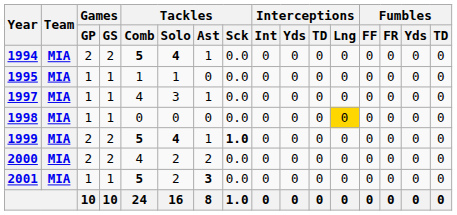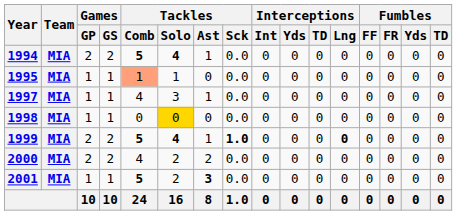(139, 76) no background -> (139, 76) lightsalmon background
(176, 118) no background -> (176, 118) gold background
(345, 118) gold background -> (345, 118) no background
(345, 138) normal -> (345, 138) bold
